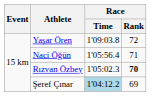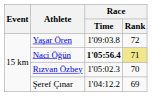(103, 55) normal -> (104, 55) bold
(134, 55) no background -> (135, 55) khaki background
(134, 70) bold -> (135, 70) normal
(103, 84) lightblue background -> (104, 84) no background
